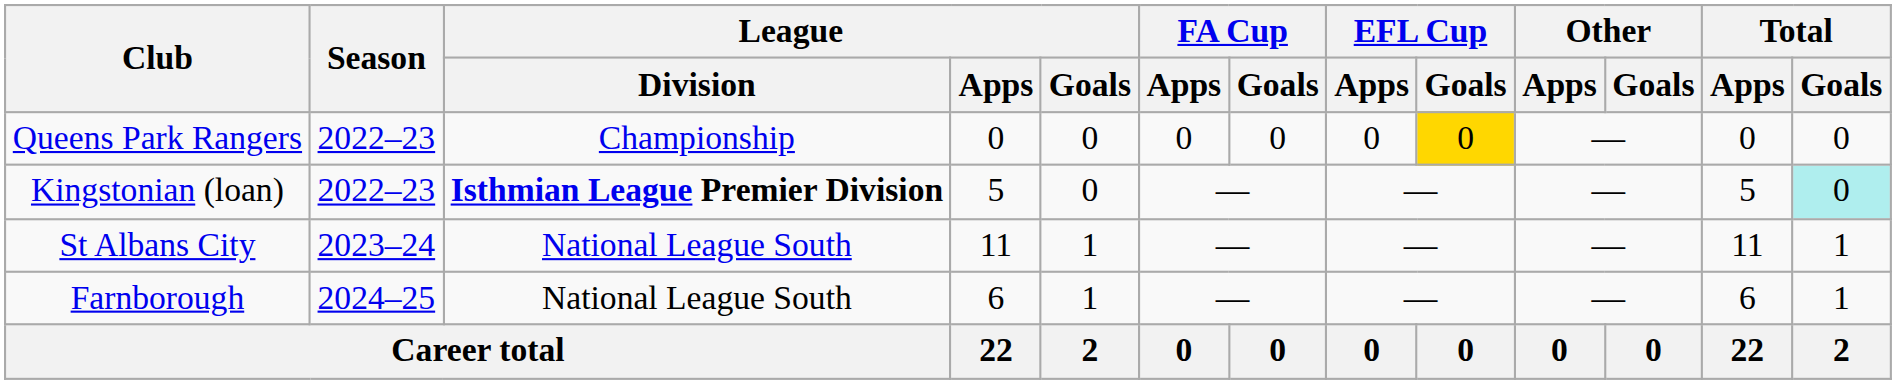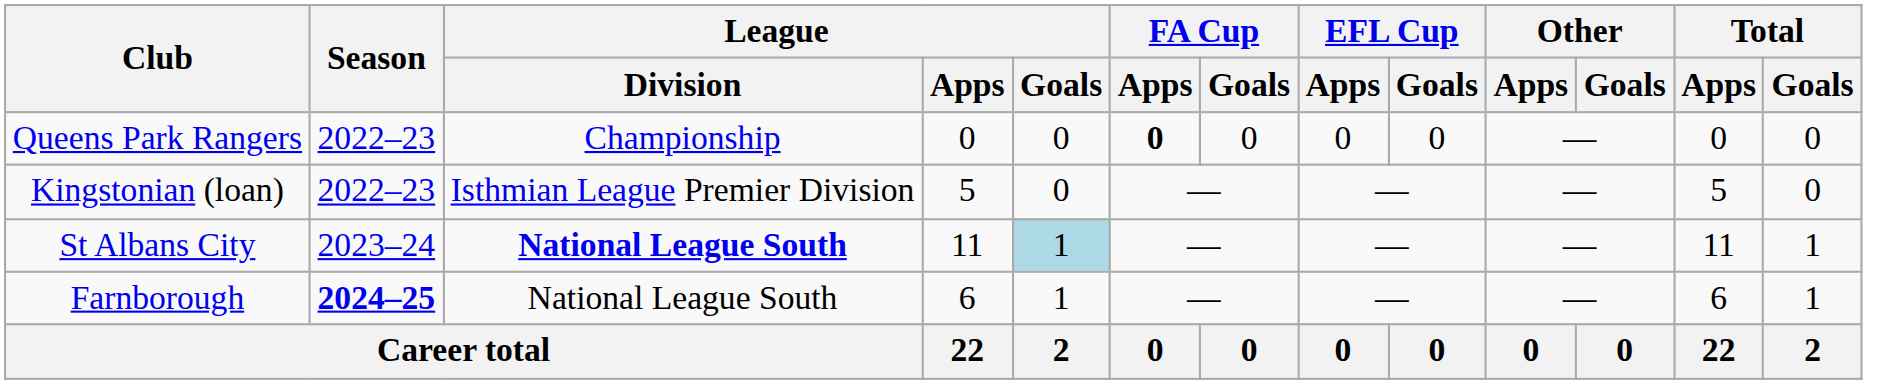(1184, 137) normal -> (1155, 137) bold
(1466, 137) gold background -> (1437, 137) no background
(697, 191) bold -> (683, 191) normal
(1841, 191) paleturquoise background -> (1813, 191) no background
(697, 244) normal -> (683, 244) bold
(1090, 244) no background -> (1061, 244) lightblue background
(376, 297) normal -> (376, 297) bold
